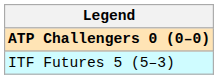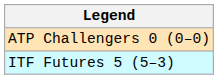(109, 39) bold -> (109, 39) normal
